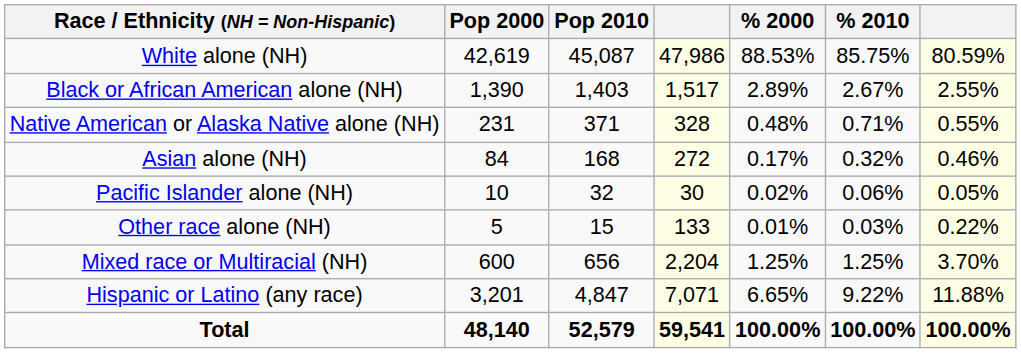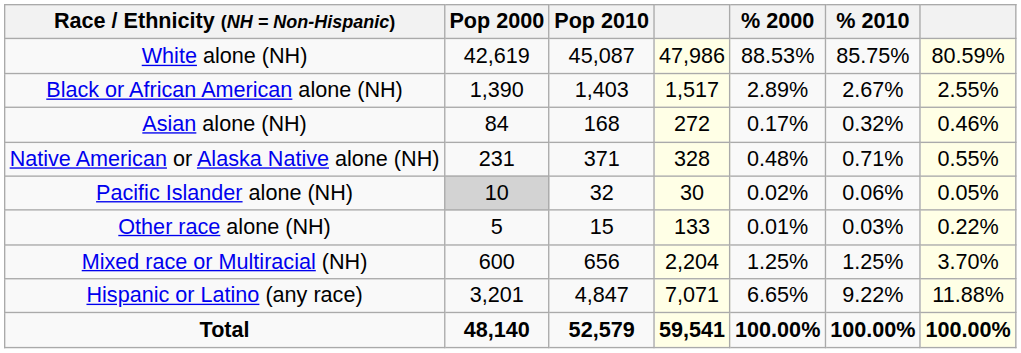rows swapped: (225, 124) <-> (225, 158)
(497, 192) no background -> (497, 192) lightgrey background
